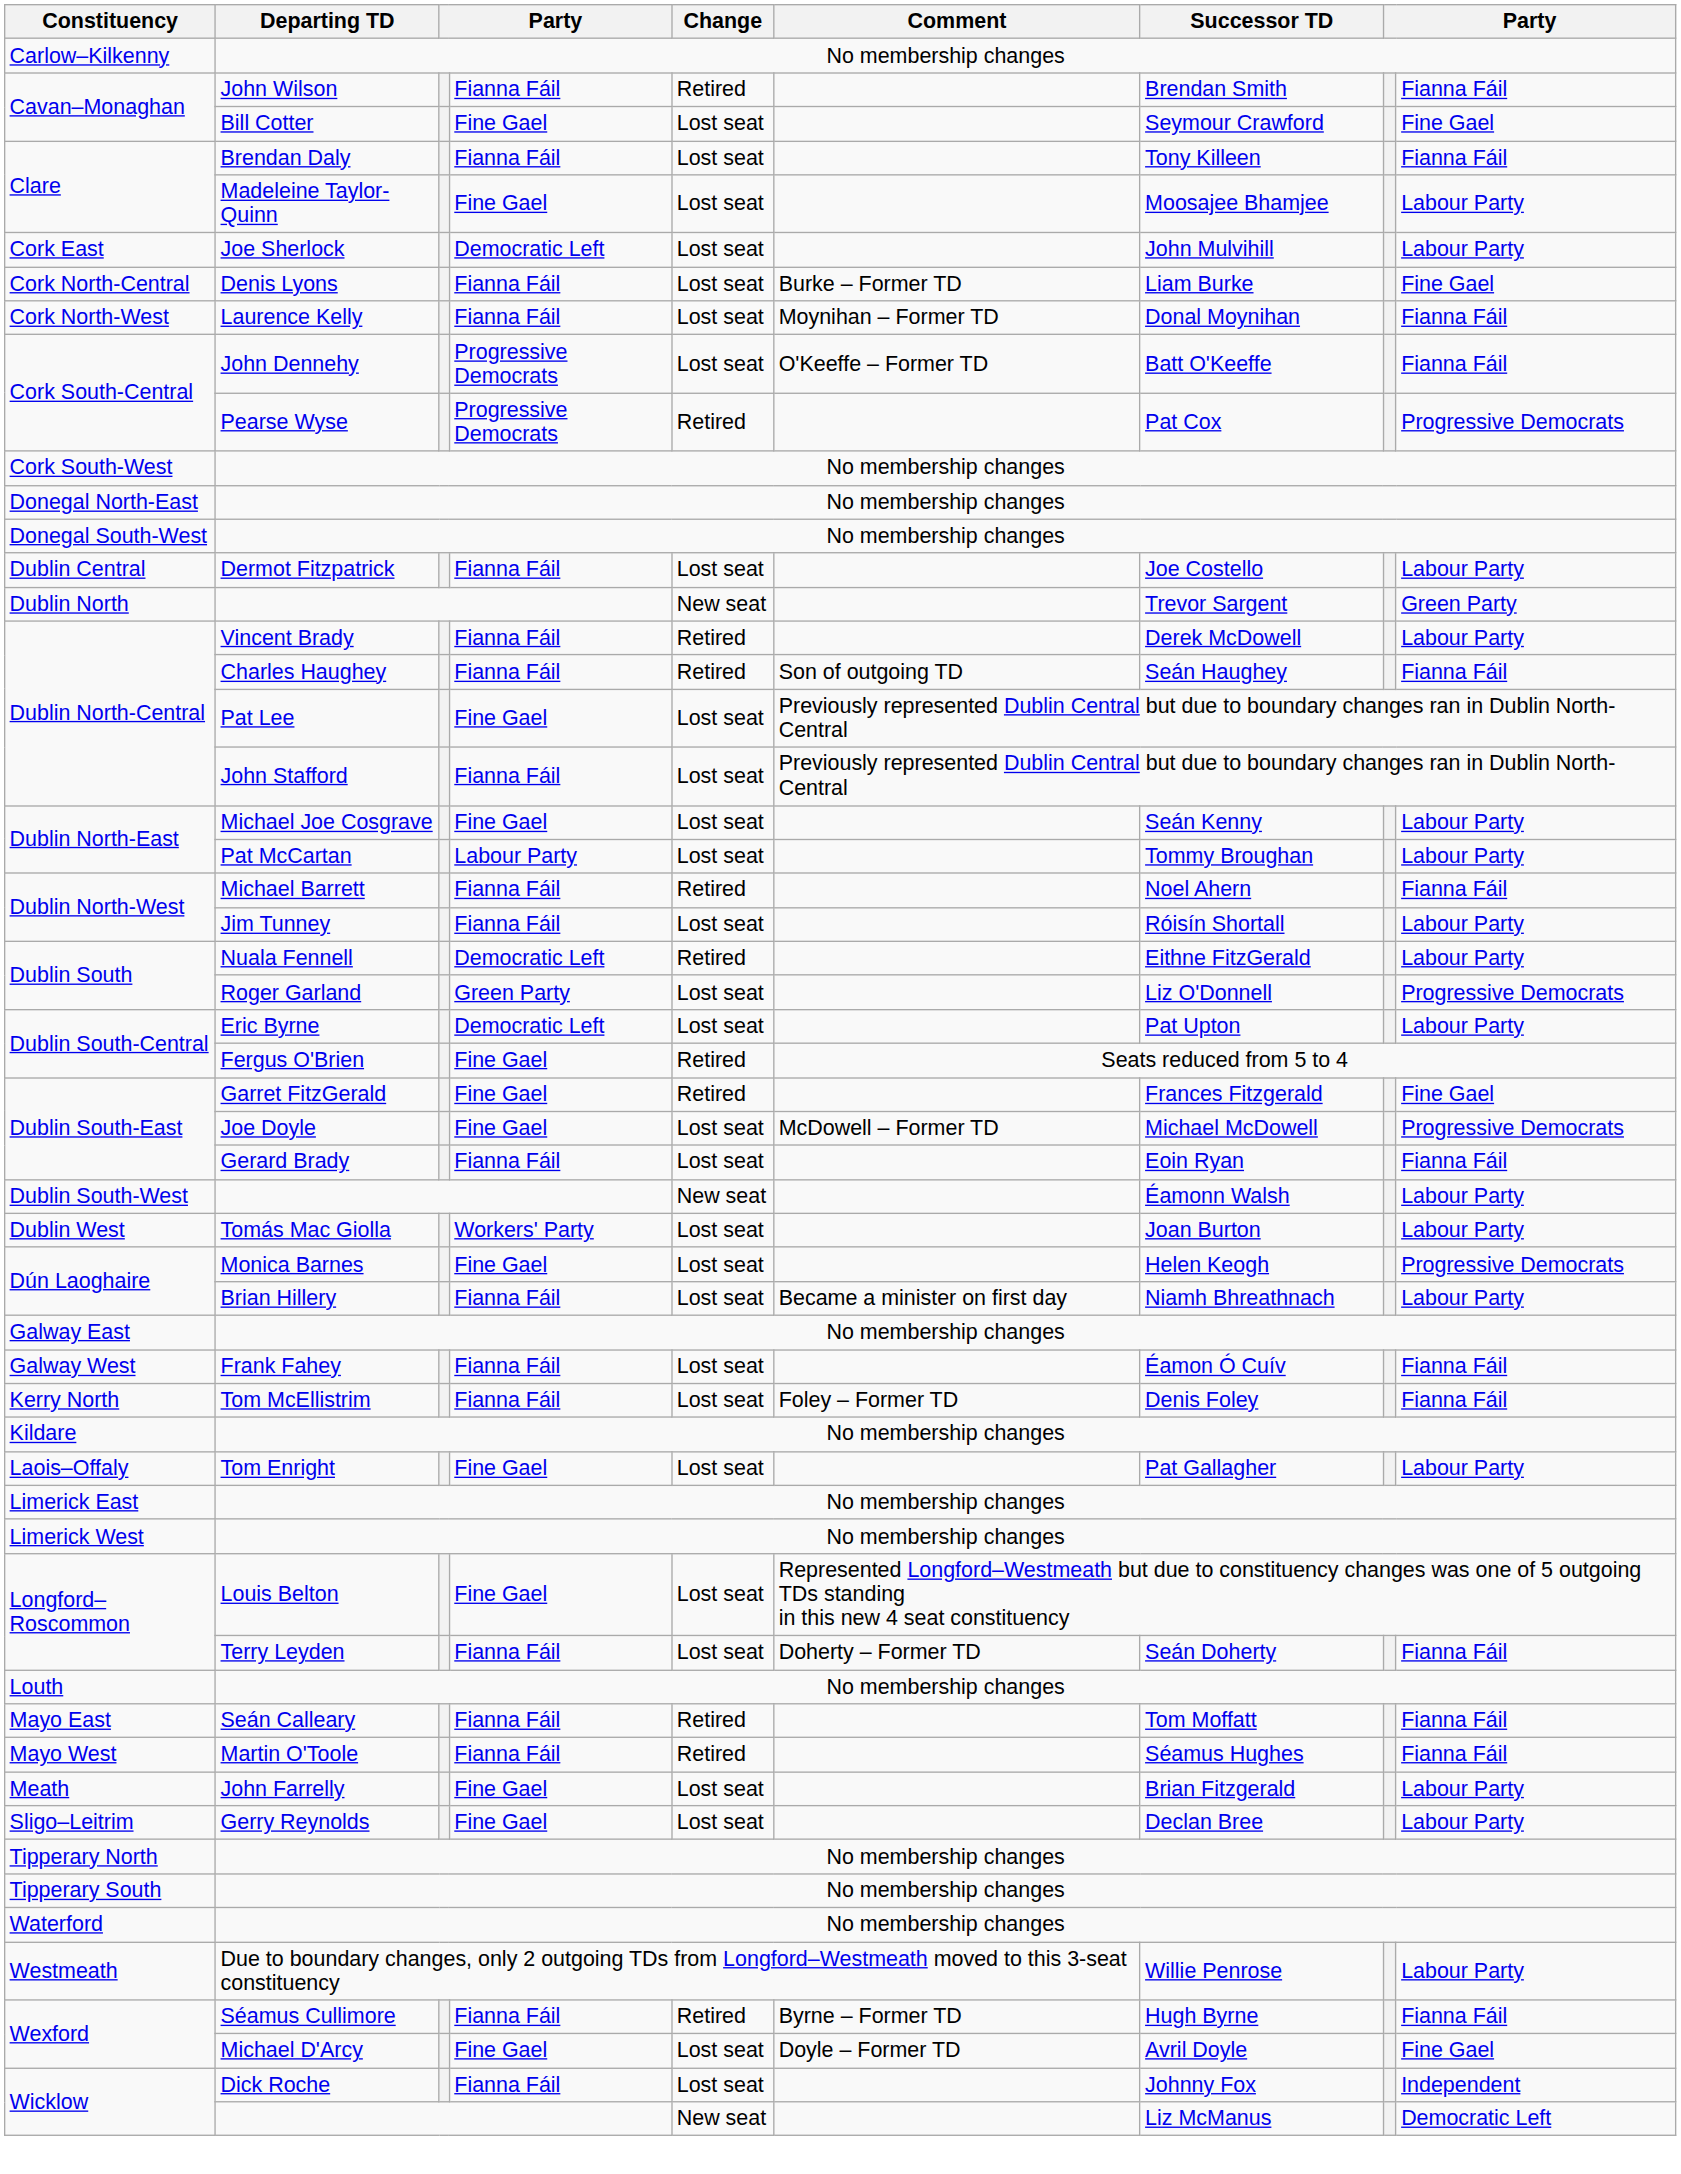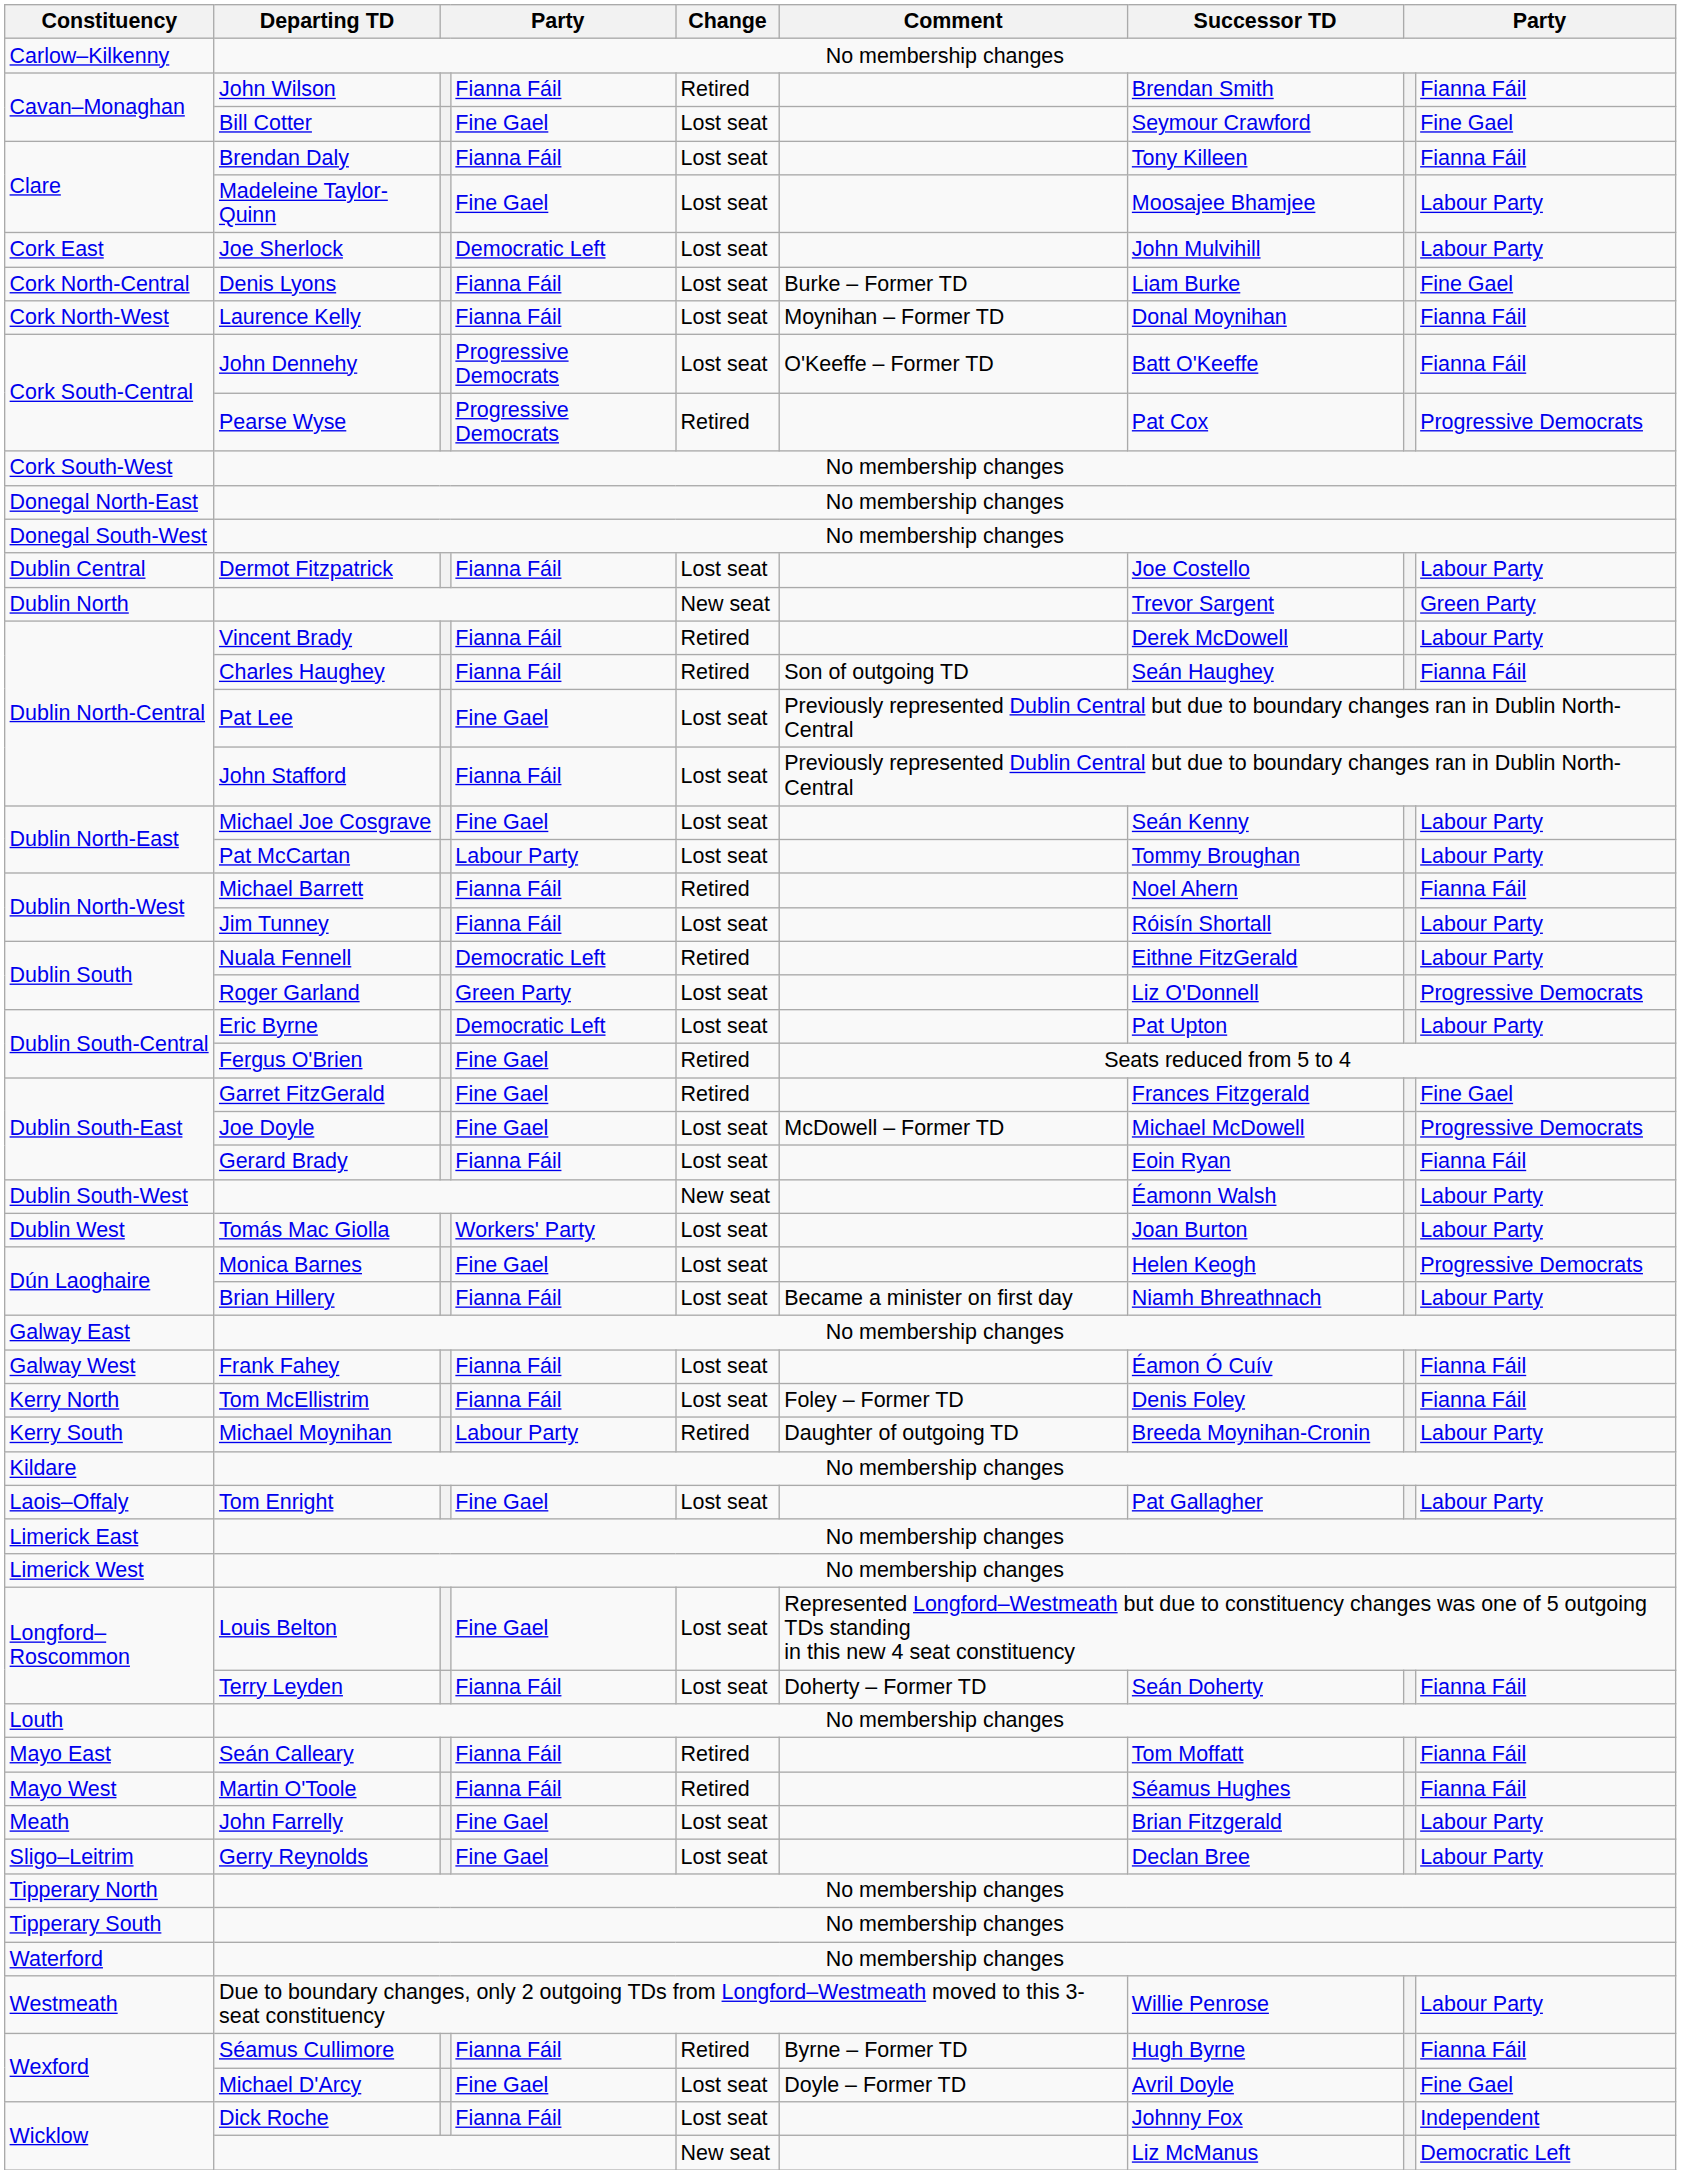+ row: (66, 1434)
